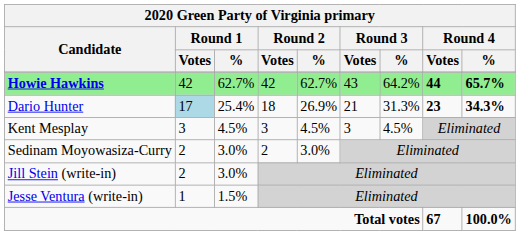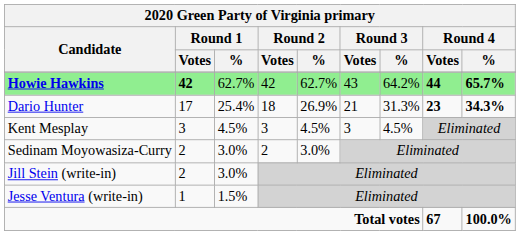(186, 83) normal -> (186, 83) bold
(186, 106) lightblue background -> (186, 106) no background
